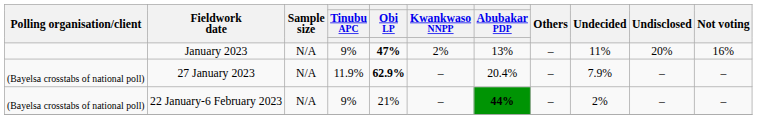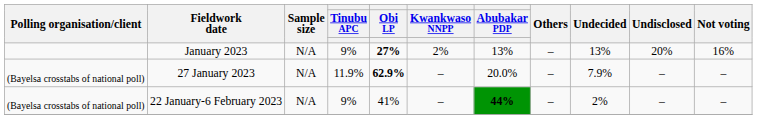(389, 51) 47% -> (389, 51) 27%
(600, 51) 11% -> (600, 51) 13%
(502, 73) 20.4% -> (502, 73) 20.0%
(389, 101) 21% -> (389, 101) 41%
